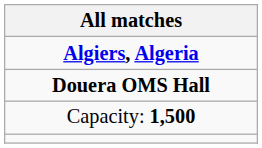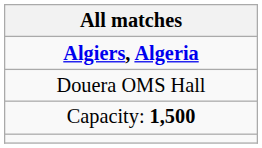(131, 85) bold -> (131, 85) normal
